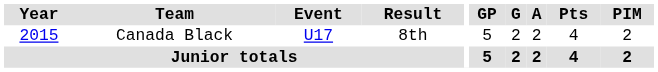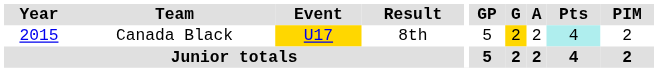(318, 36) no background -> (318, 36) gold background
(516, 36) no background -> (516, 36) gold background
(574, 36) no background -> (574, 36) paleturquoise background
